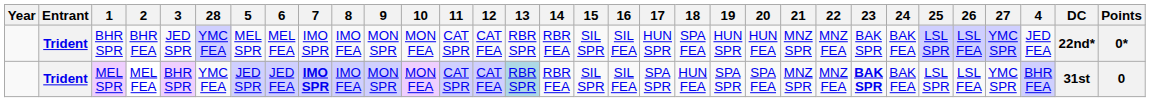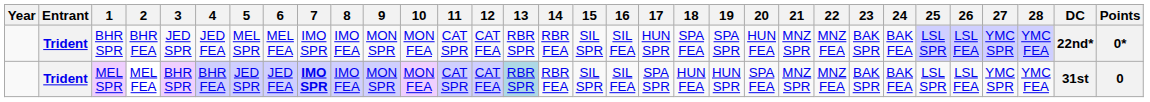columns swapped: (1038, 15) <-> (213, 15)
(728, 43) HUN SPR -> (726, 43) SPA SPR
(728, 79) SPA SPR -> (726, 79) HUN SPR
(869, 79) bold -> (866, 79) normal
